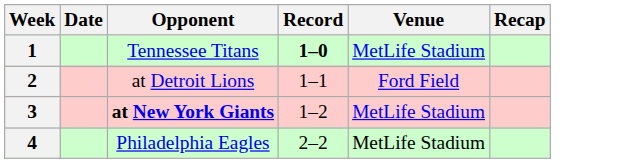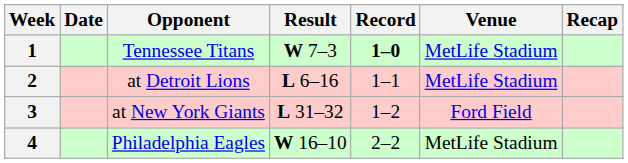+ column: (310, 19)
(419, 81) Ford Field -> (491, 81) MetLife Stadium
(193, 111) bold -> (188, 111) normal
(419, 111) MetLife Stadium -> (491, 111) Ford Field
